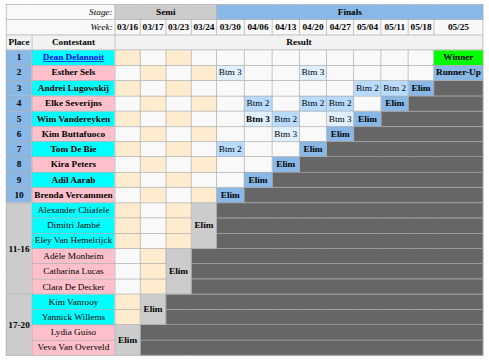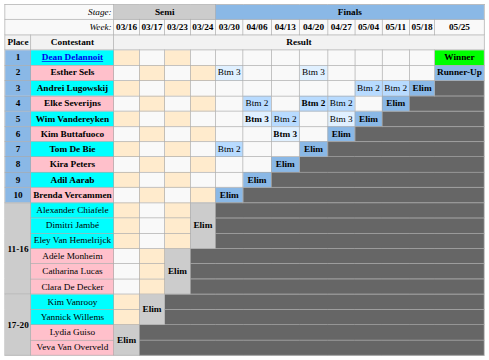(313, 103) normal -> (314, 103) bold
(286, 133) normal -> (285, 133) bold
